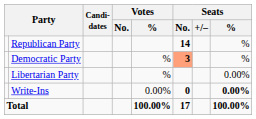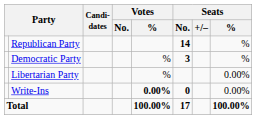(187, 59) lightsalmon background -> (187, 59) no background
(158, 91) normal -> (157, 91) bold
(236, 91) bold -> (237, 91) normal
